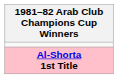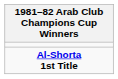(59, 60) pink background -> (59, 60) no background
